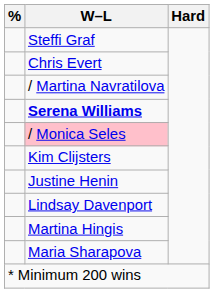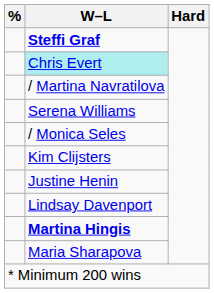(61, 39) normal -> (64, 39) bold
(65, 63) no background -> (65, 63) paleturquoise background
(85, 110) bold -> (82, 110) normal
(77, 134) pink background -> (77, 134) no background
(76, 228) normal -> (79, 228) bold
